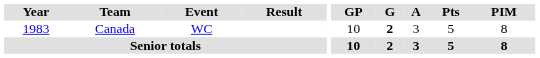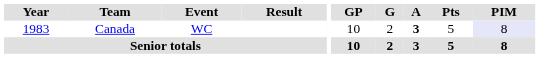(390, 28) bold -> (390, 28) normal
(416, 28) normal -> (416, 28) bold
(504, 28) no background -> (504, 28) lavender background
